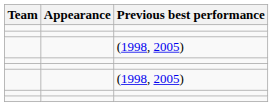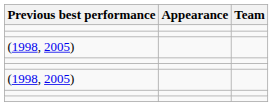columns swapped: (23, 14) <-> (191, 14)
